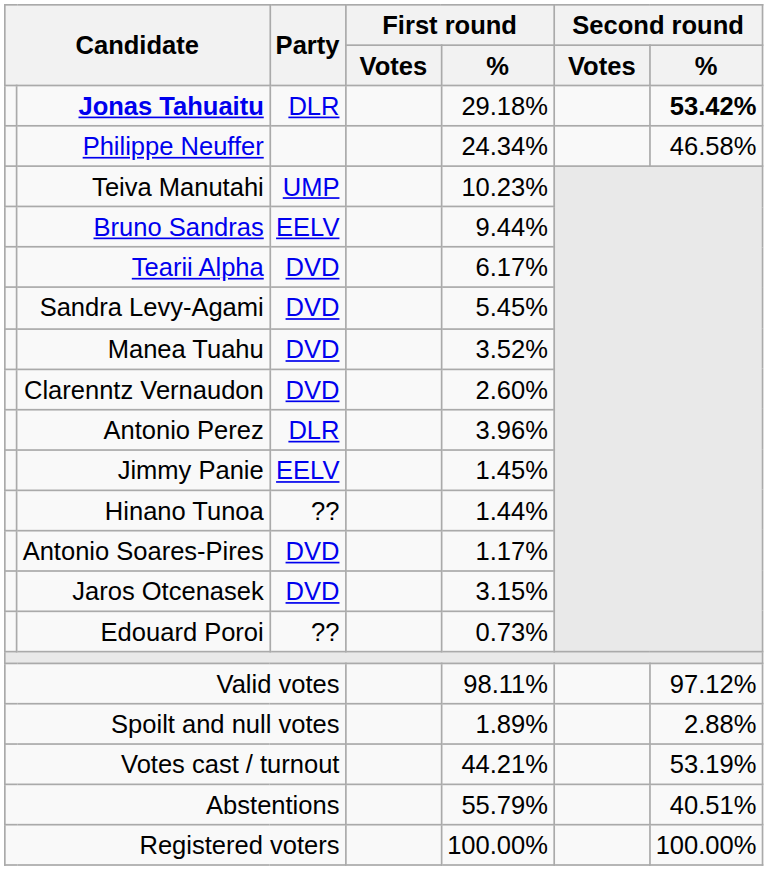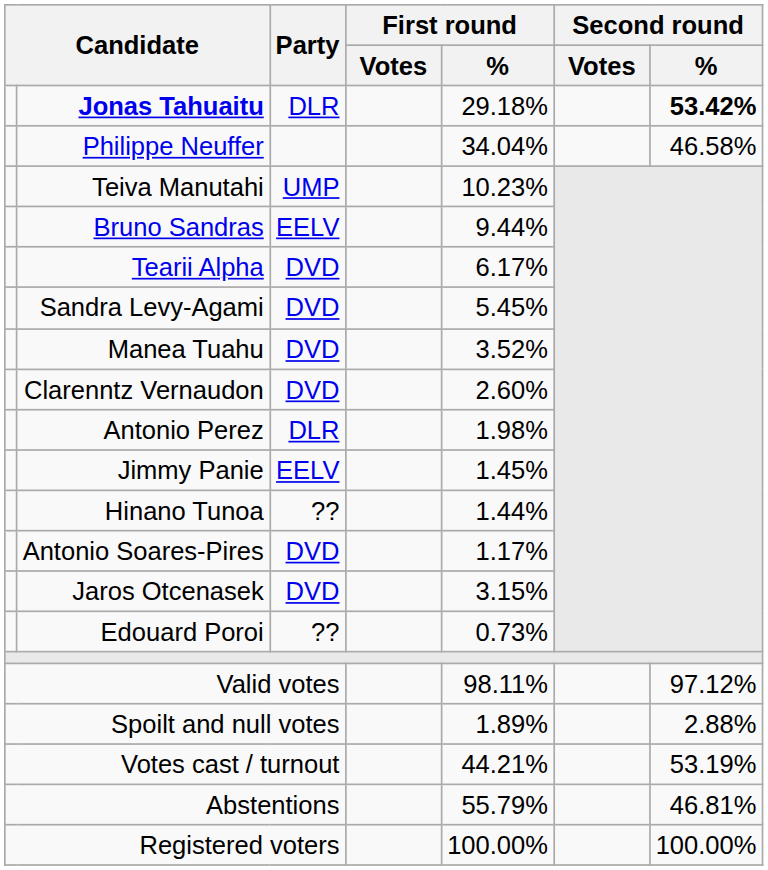(505, 147) 24.34% -> (505, 147) 34.04%
(512, 429) 3.96% -> (512, 429) 1.98%
(713, 805) 40.51% -> (713, 805) 46.81%
